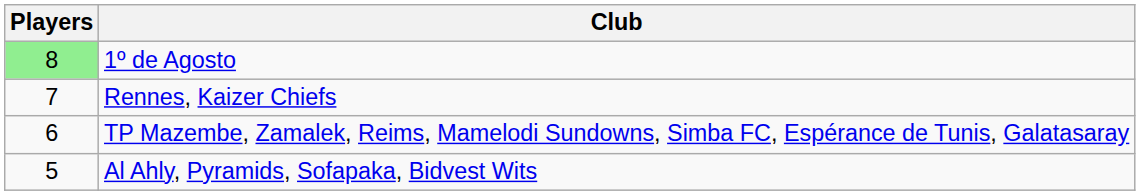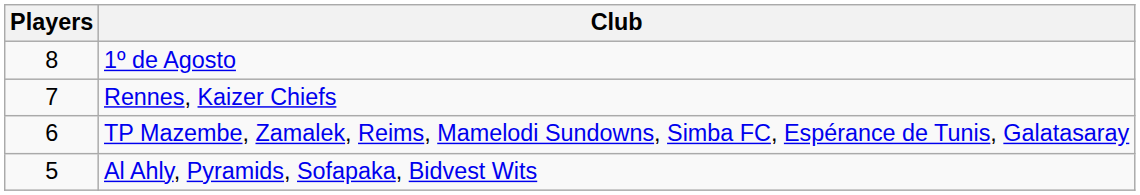(52, 60) lightgreen background -> (52, 60) no background
